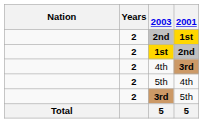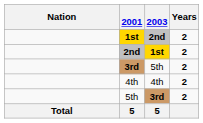columns swapped: (186, 23) <-> (134, 17)
(161, 67) 4th -> (157, 67) 5th
(161, 82) 5th -> (157, 82) 4th
